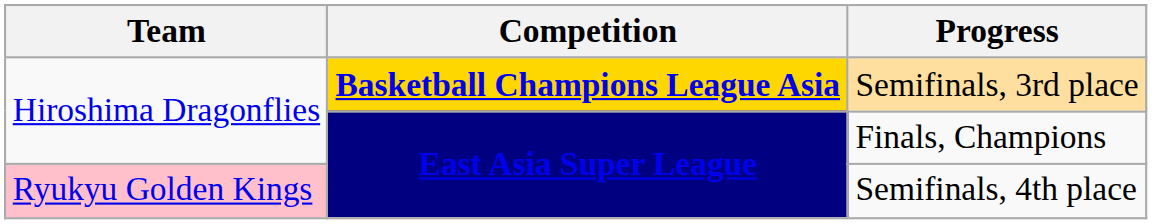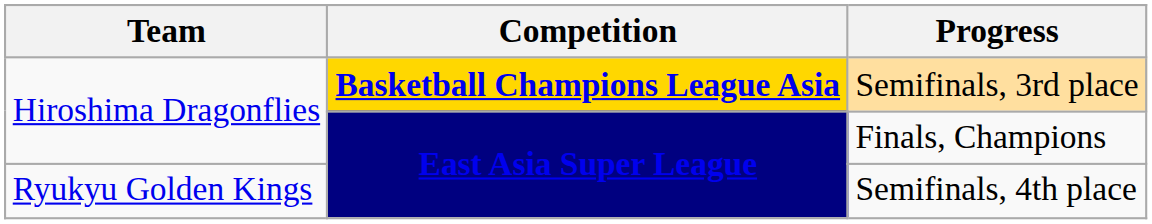(163, 190) pink background -> (163, 190) no background
